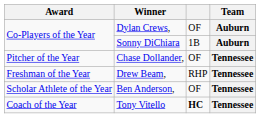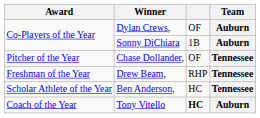(195, 89) OF -> (195, 89) HC
(233, 105) Tennessee -> (233, 105) Auburn
